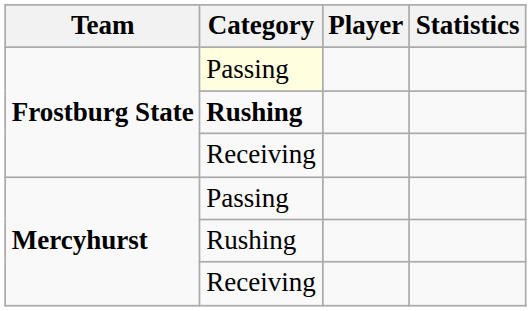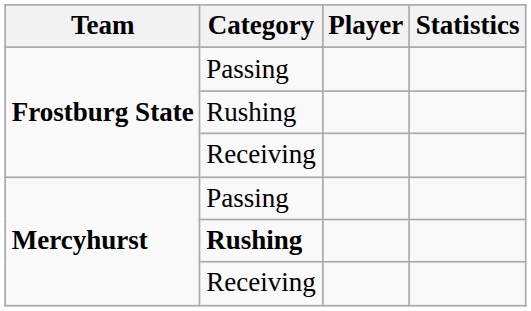(247, 68) lightyellow background -> (247, 68) no background
(254, 111) bold -> (251, 111) normal
(251, 240) normal -> (254, 240) bold
